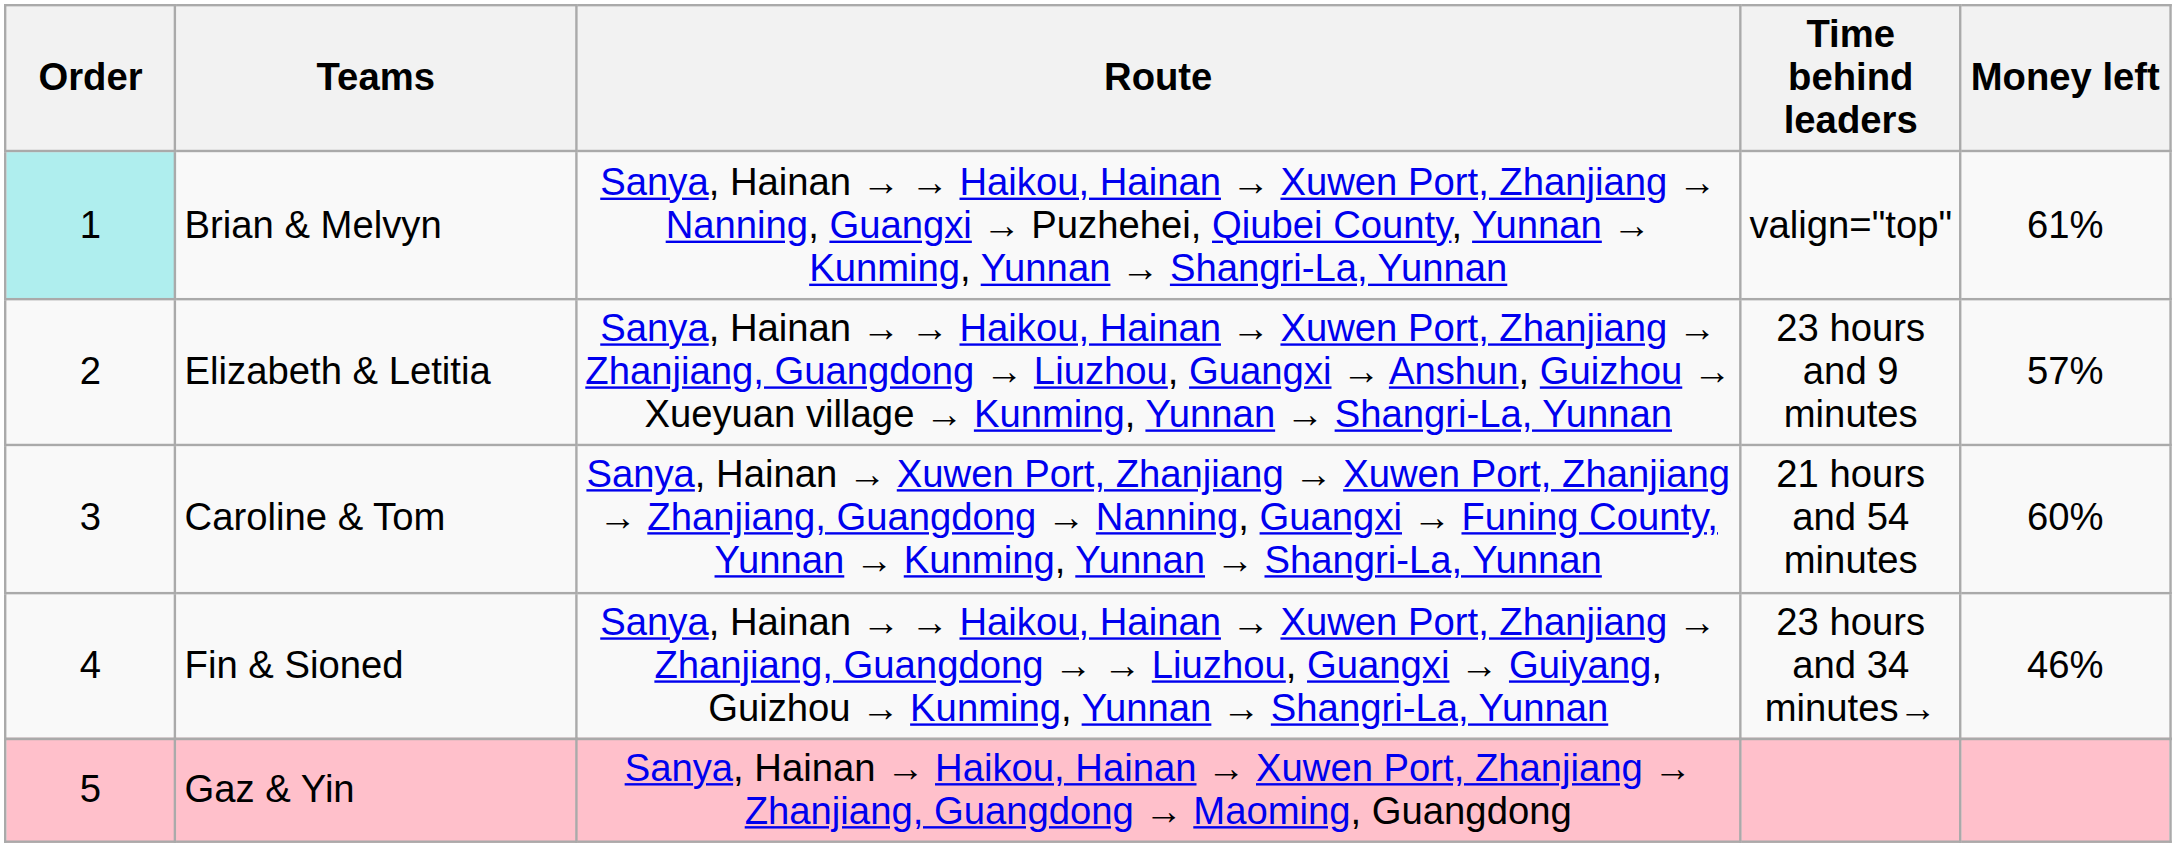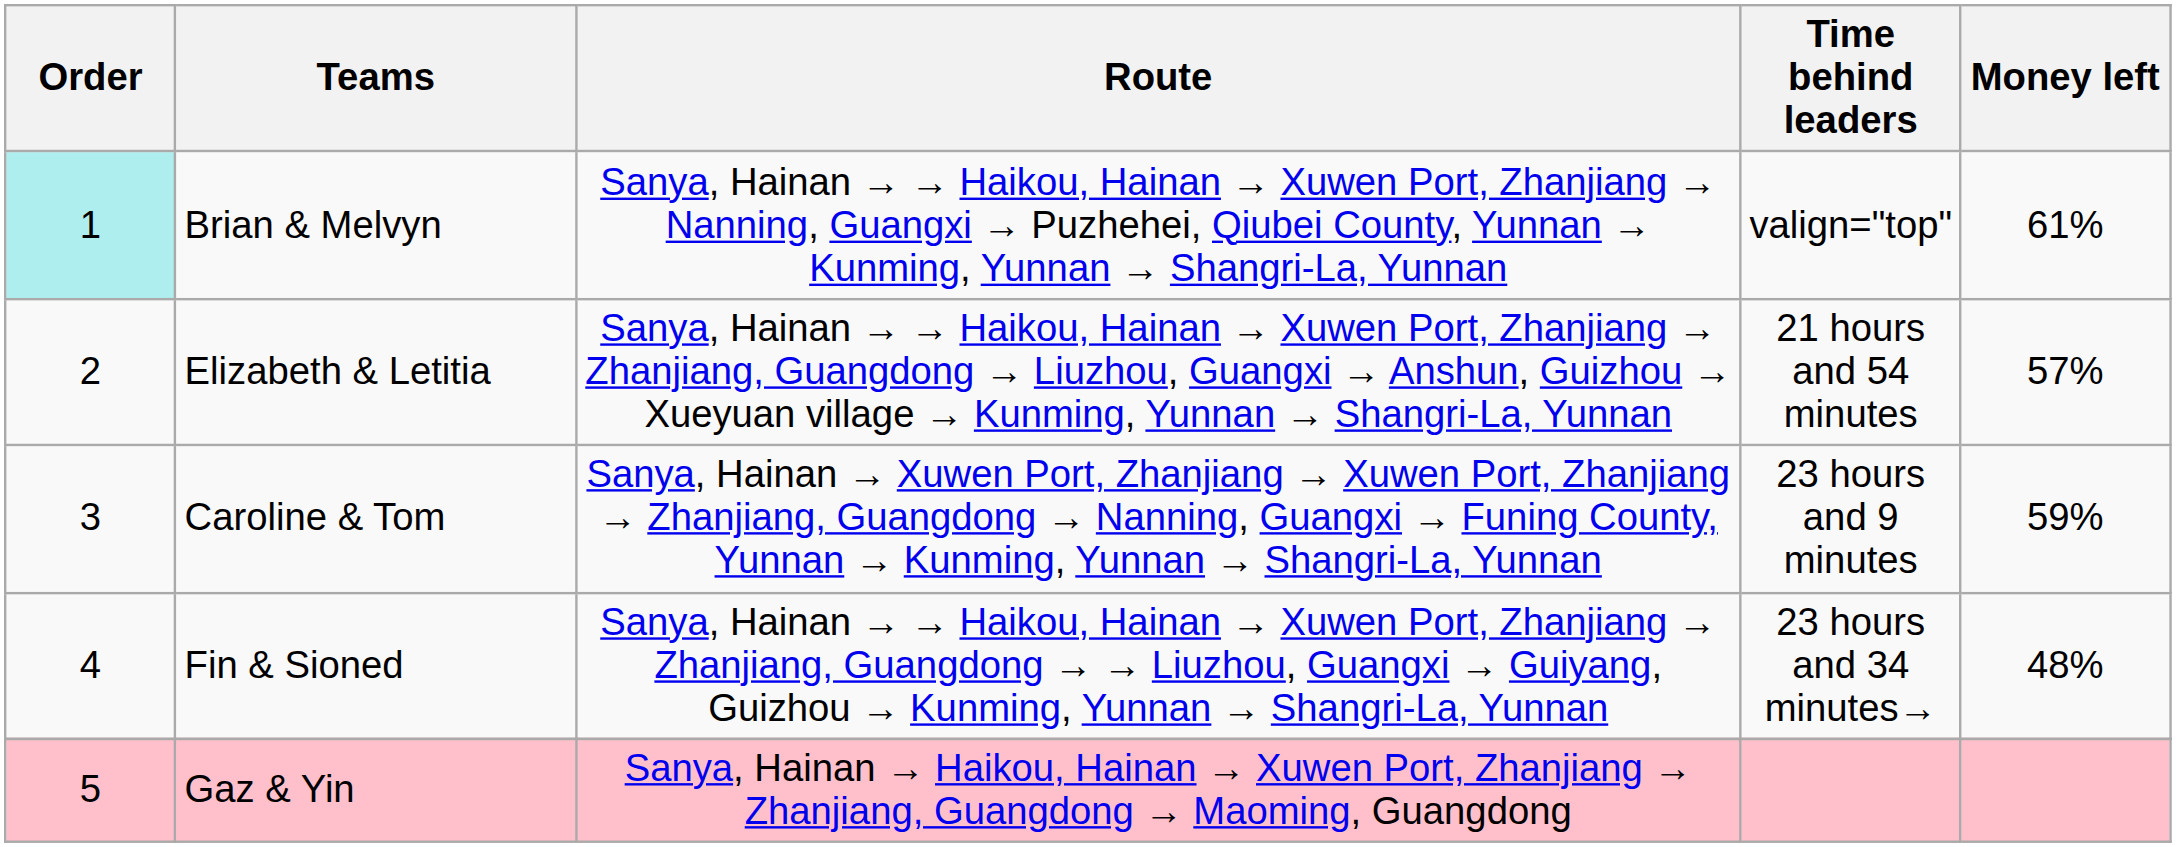(1851, 371) 23 hours and 9 minutes -> (1851, 371) 21 hours and 54 minutes
(1851, 517) 21 hours and 54 minutes -> (1851, 517) 23 hours and 9 minutes
(2065, 517) 60% -> (2065, 517) 59%
(2065, 664) 46% -> (2065, 664) 48%
